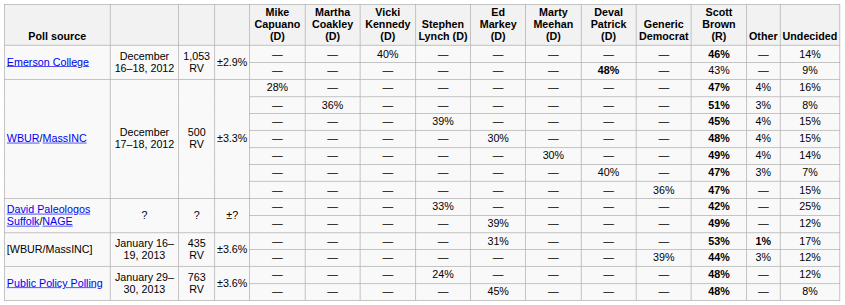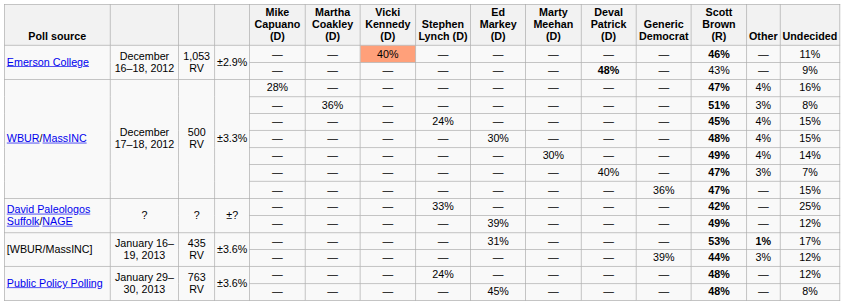(388, 54) no background -> (388, 54) lightsalmon background
(810, 54) 14% -> (810, 54) 11%
(443, 122) 39% -> (443, 122) 24%
